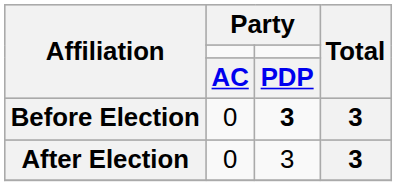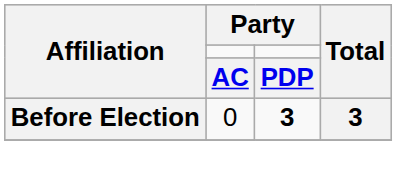- row: (105, 159)
